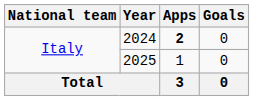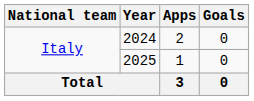(180, 39) bold -> (180, 39) normal
